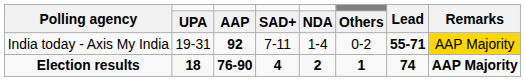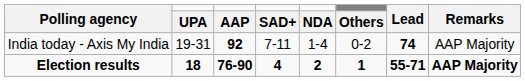(408, 44) 55-71 -> (408, 44) 74
(475, 44) gold background -> (475, 44) no background
(408, 66) 74 -> (408, 66) 55-71
